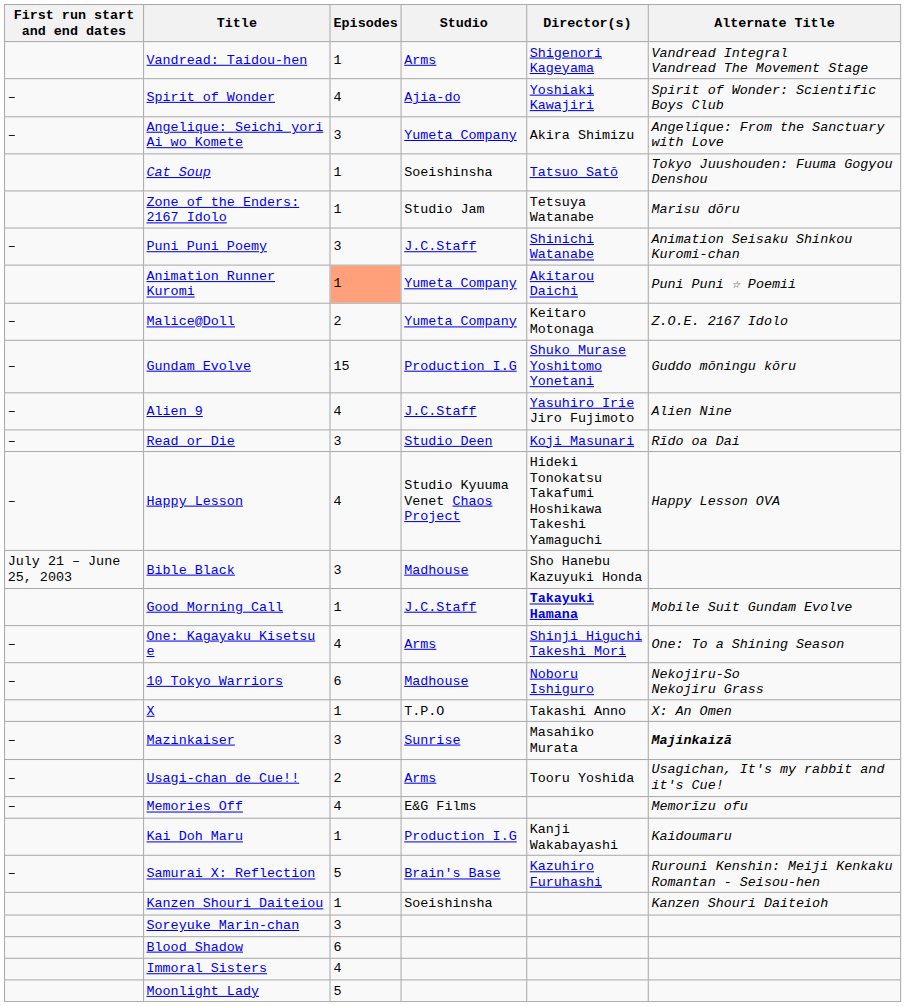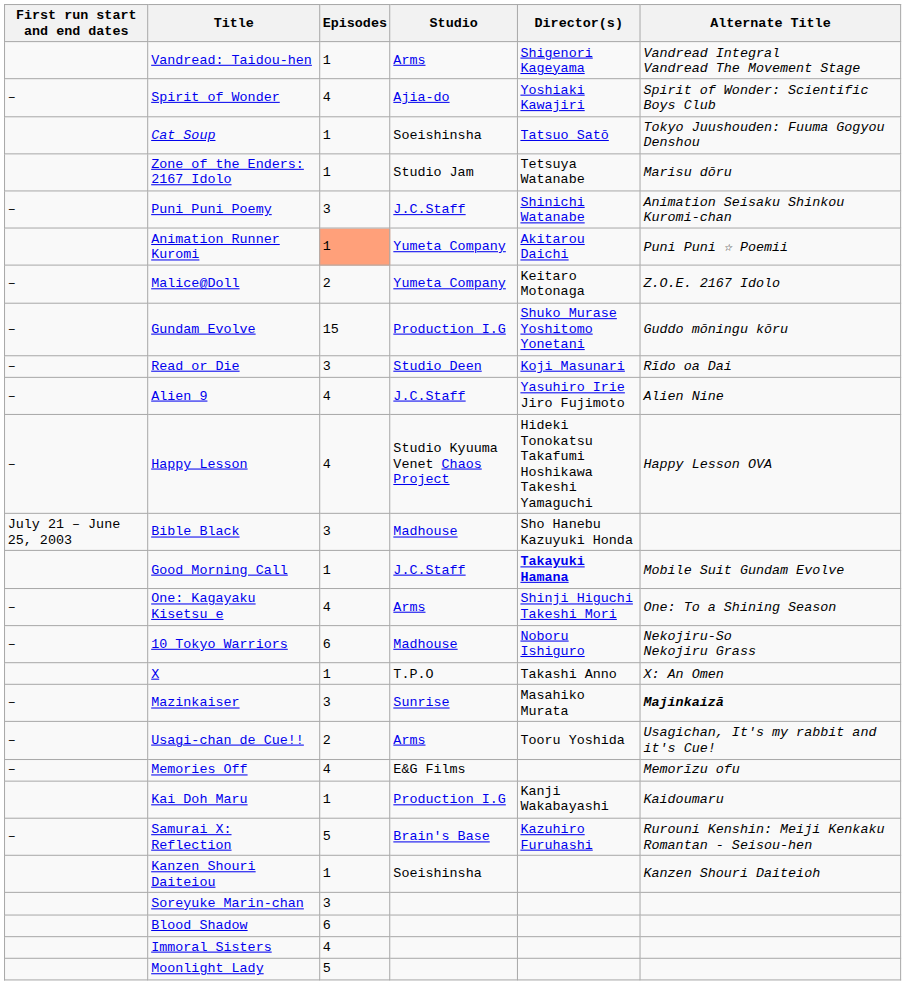- row: (235, 135)
rows swapped: (191, 441) <-> (175, 411)
